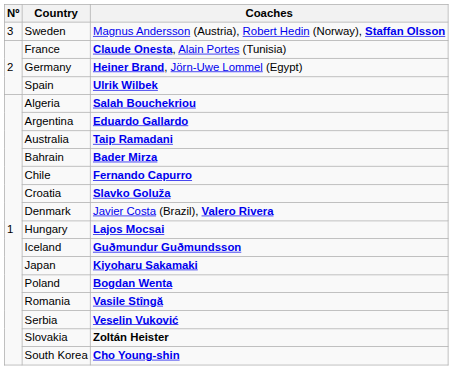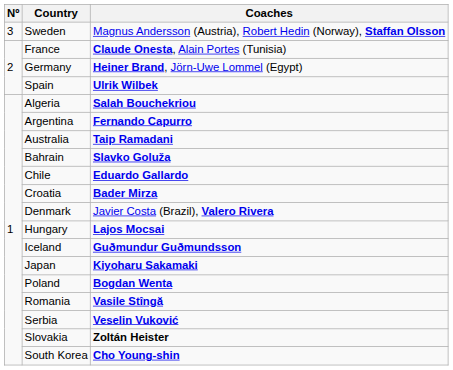(141, 121) Eduardo Gallardo -> (143, 121) Fernando Capurro
(125, 157) Bader Mirza -> (132, 157) Slavko Goluža
(143, 175) Fernando Capurro -> (141, 175) Eduardo Gallardo
(132, 193) Slavko Goluža -> (125, 193) Bader Mirza
